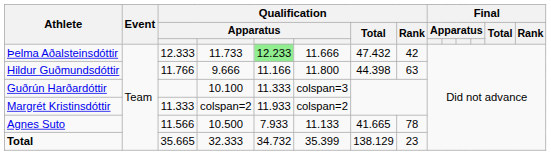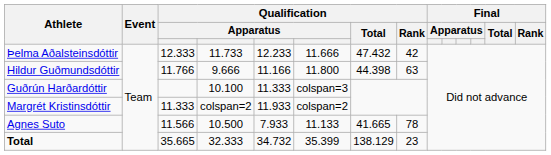(274, 53) lightgreen background -> (274, 53) no background
